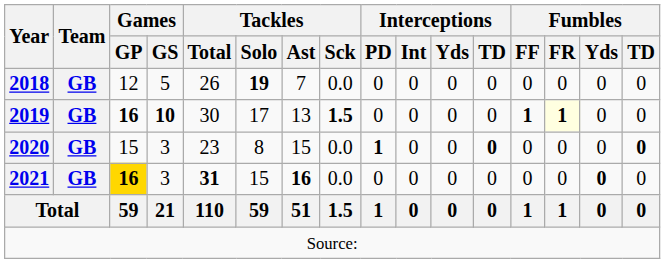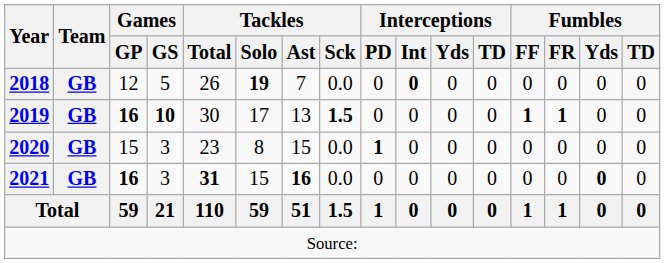(414, 83) normal -> (414, 83) bold
(562, 115) lightyellow background -> (562, 115) no background
(492, 147) bold -> (492, 147) normal
(641, 147) bold -> (641, 147) normal
(129, 178) gold background -> (129, 178) no background
